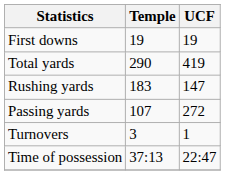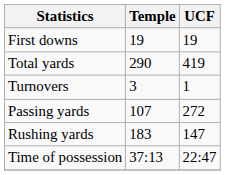rows swapped: (51, 87) <-> (38, 134)
